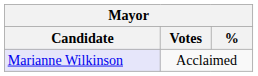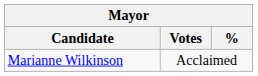(65, 60) lavender background -> (65, 60) no background
